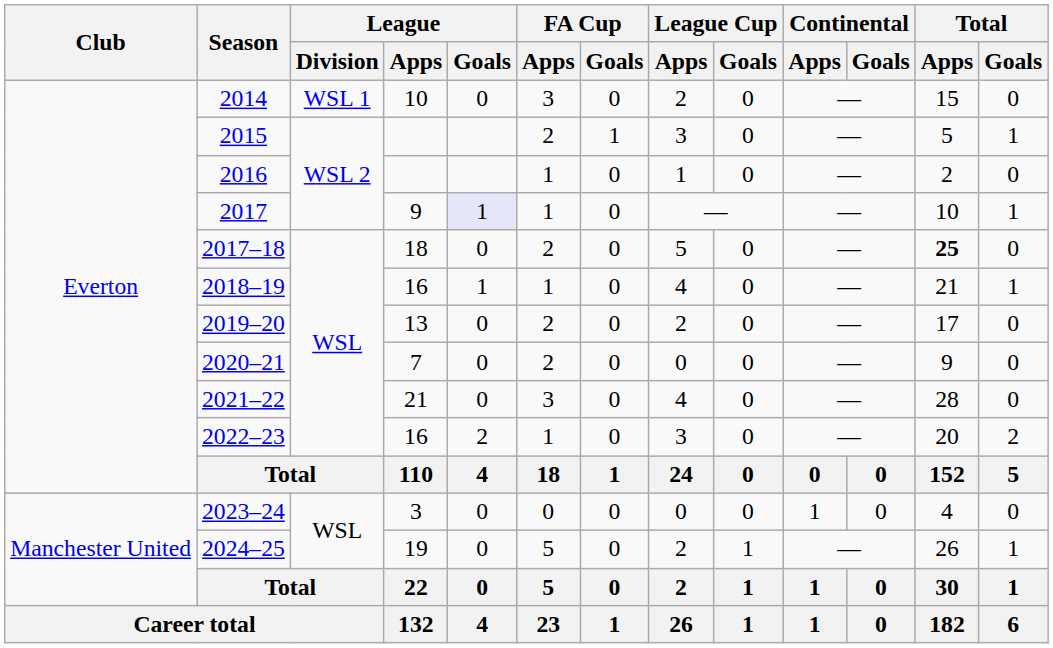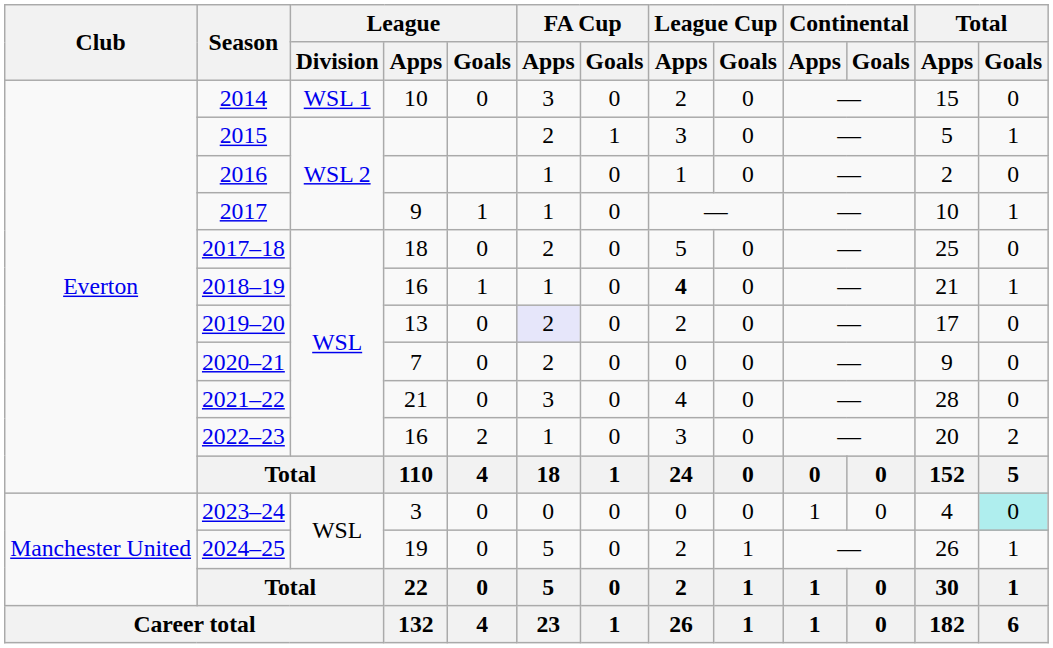(482, 211) lavender background -> (482, 211) no background
(947, 248) bold -> (947, 248) normal
(681, 286) normal -> (681, 286) bold
(548, 323) no background -> (548, 323) lavender background
(1013, 511) no background -> (1013, 511) paleturquoise background
